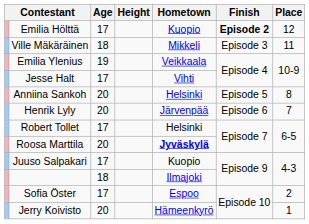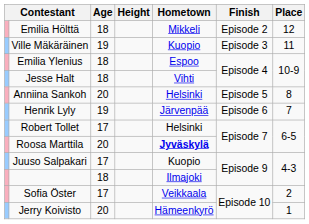(103, 29) 17 -> (103, 29) 18
(184, 29) Kuopio -> (184, 29) Mikkeli
(244, 29) bold -> (244, 29) normal
(103, 45) 18 -> (103, 45) 19
(184, 45) Mikkeli -> (184, 45) Kuopio
(103, 62) 19 -> (103, 62) 18
(184, 62) Veikkaala -> (184, 62) Espoo
(103, 78) 17 -> (103, 78) 18
(103, 111) 20 -> (103, 111) 19
(184, 194) Espoo -> (184, 194) Veikkaala
